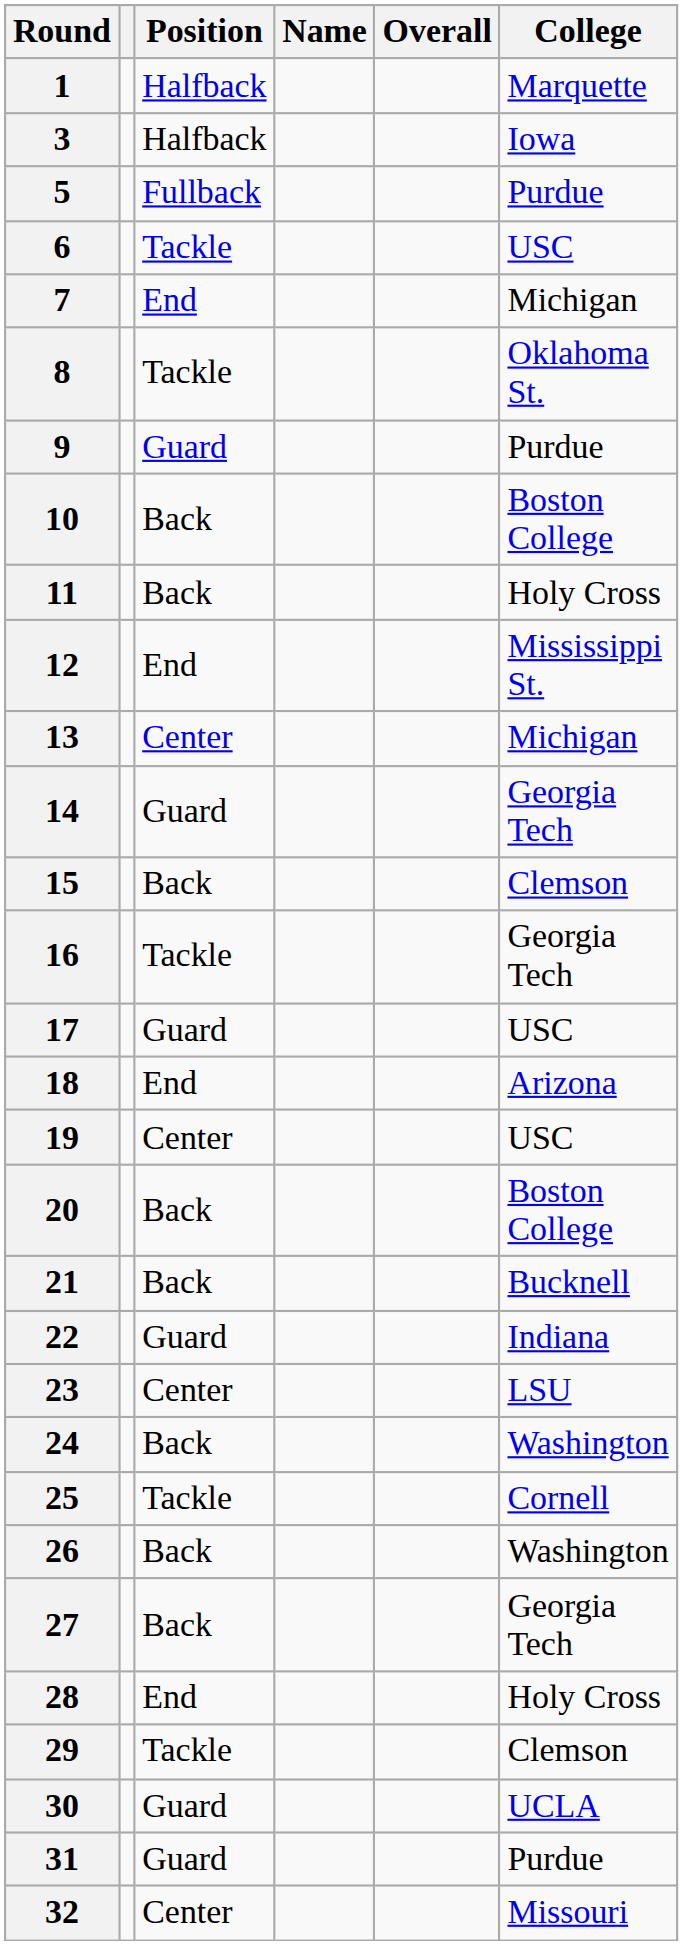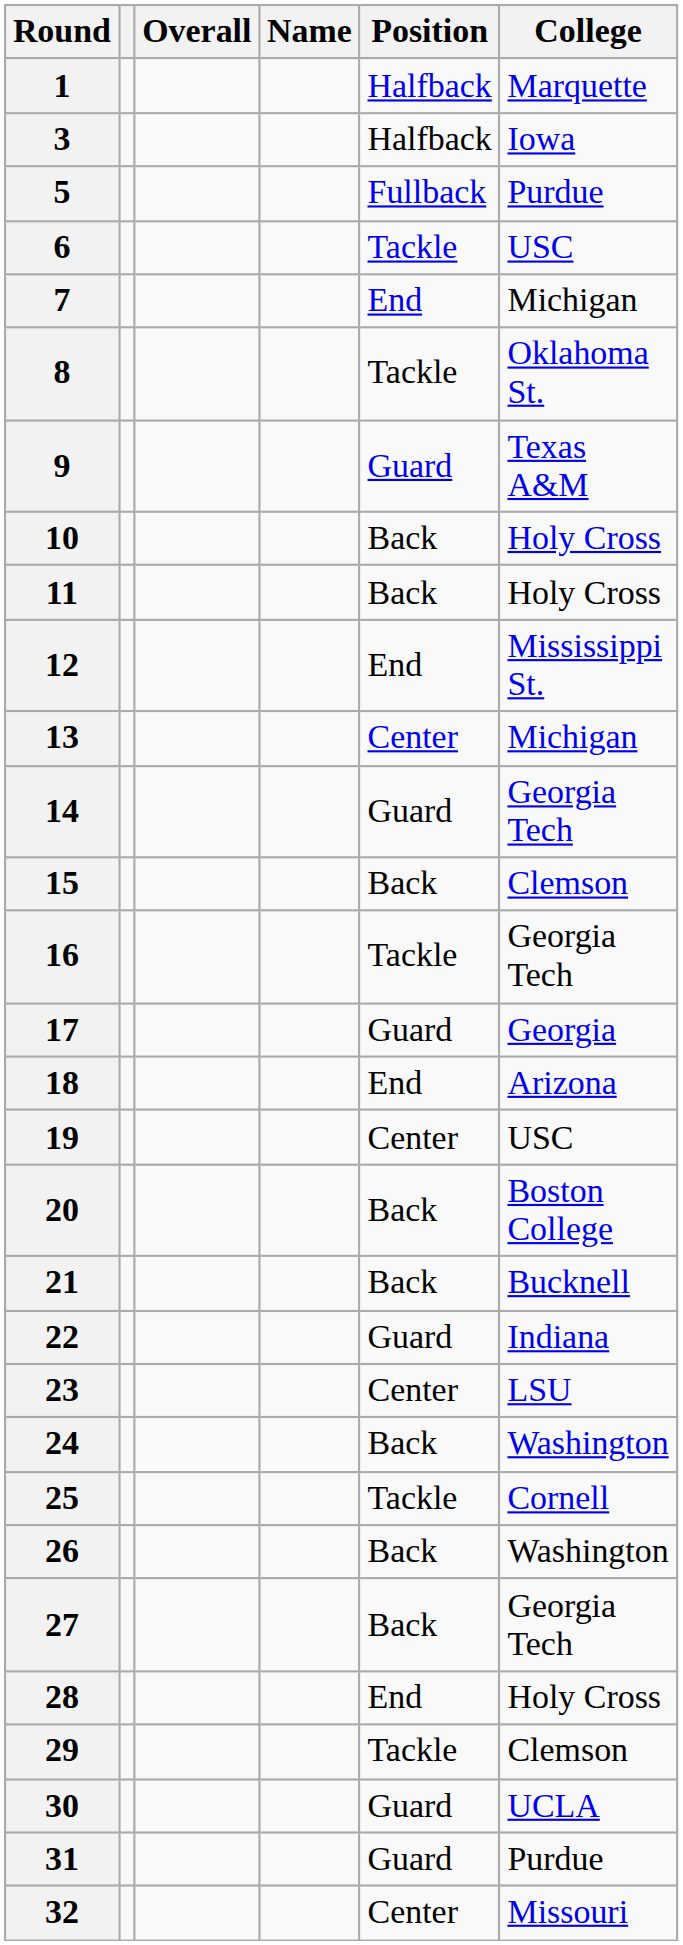columns swapped: (437, 31) <-> (204, 31)
(556, 446) Purdue -> (548, 465) Texas A&M
(560, 518) Boston College -> (584, 538) Holy Cross
(540, 1029) USC -> (562, 1029) Georgia
